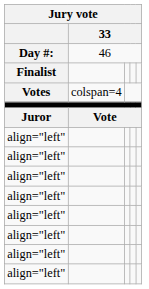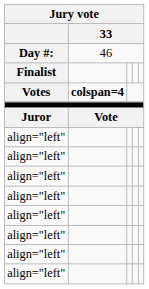(96, 92) normal -> (97, 92) bold
